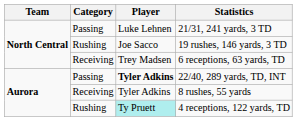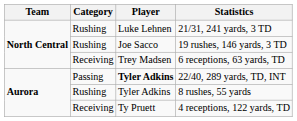(88, 28) Passing -> (89, 28) Rushing
(93, 92) Receiving -> (89, 92) Rushing
(89, 108) Rushing -> (93, 108) Receiving
(137, 108) paleturquoise background -> (137, 108) no background
